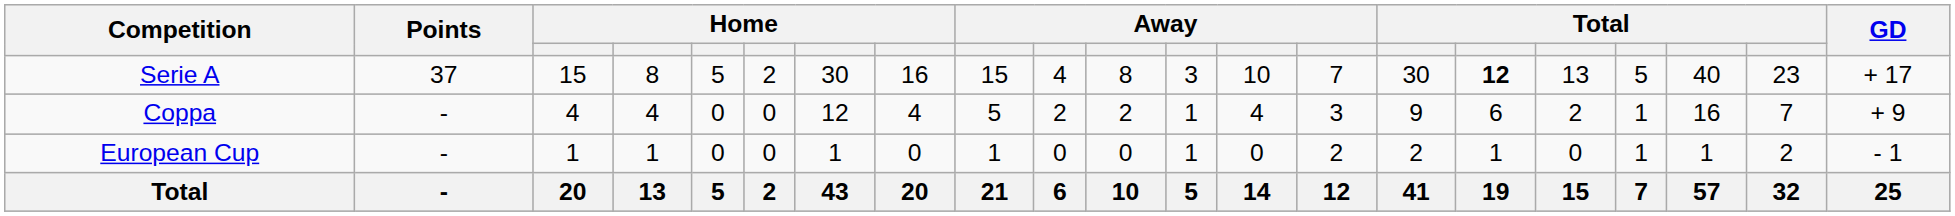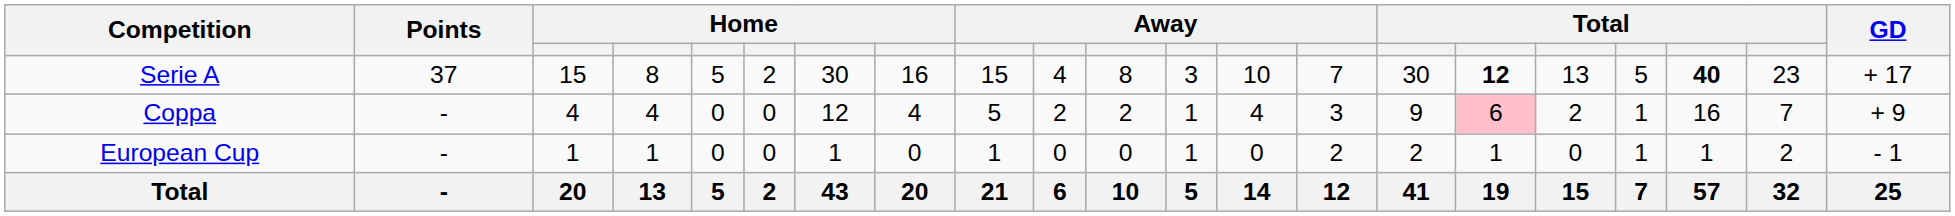(1707, 74) normal -> (1707, 74) bold
(1496, 113) no background -> (1496, 113) pink background
